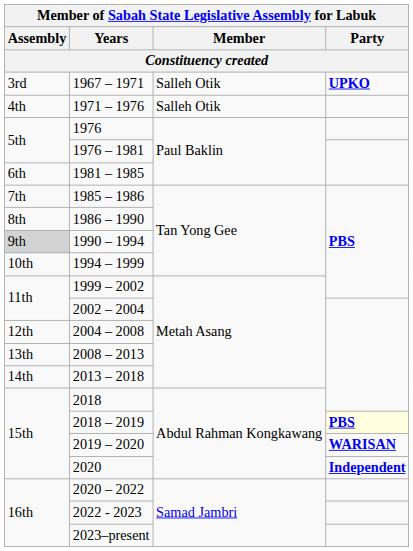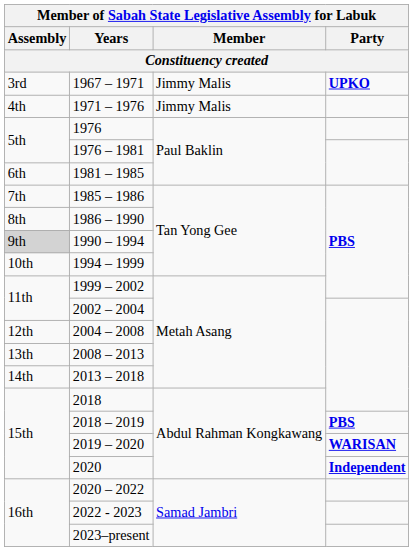(188, 83) Salleh Otik -> (194, 83) Jimmy Malis
(188, 106) Salleh Otik -> (194, 106) Jimmy Malis
(342, 422) lightyellow background -> (342, 422) no background
